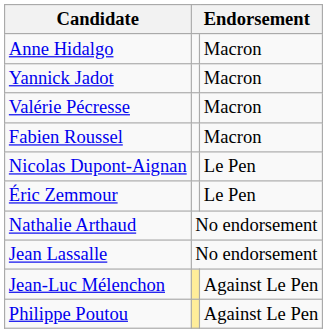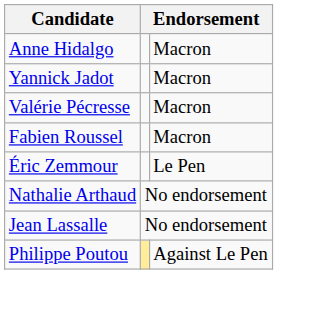- row: (98, 166)
- row: (87, 284)
